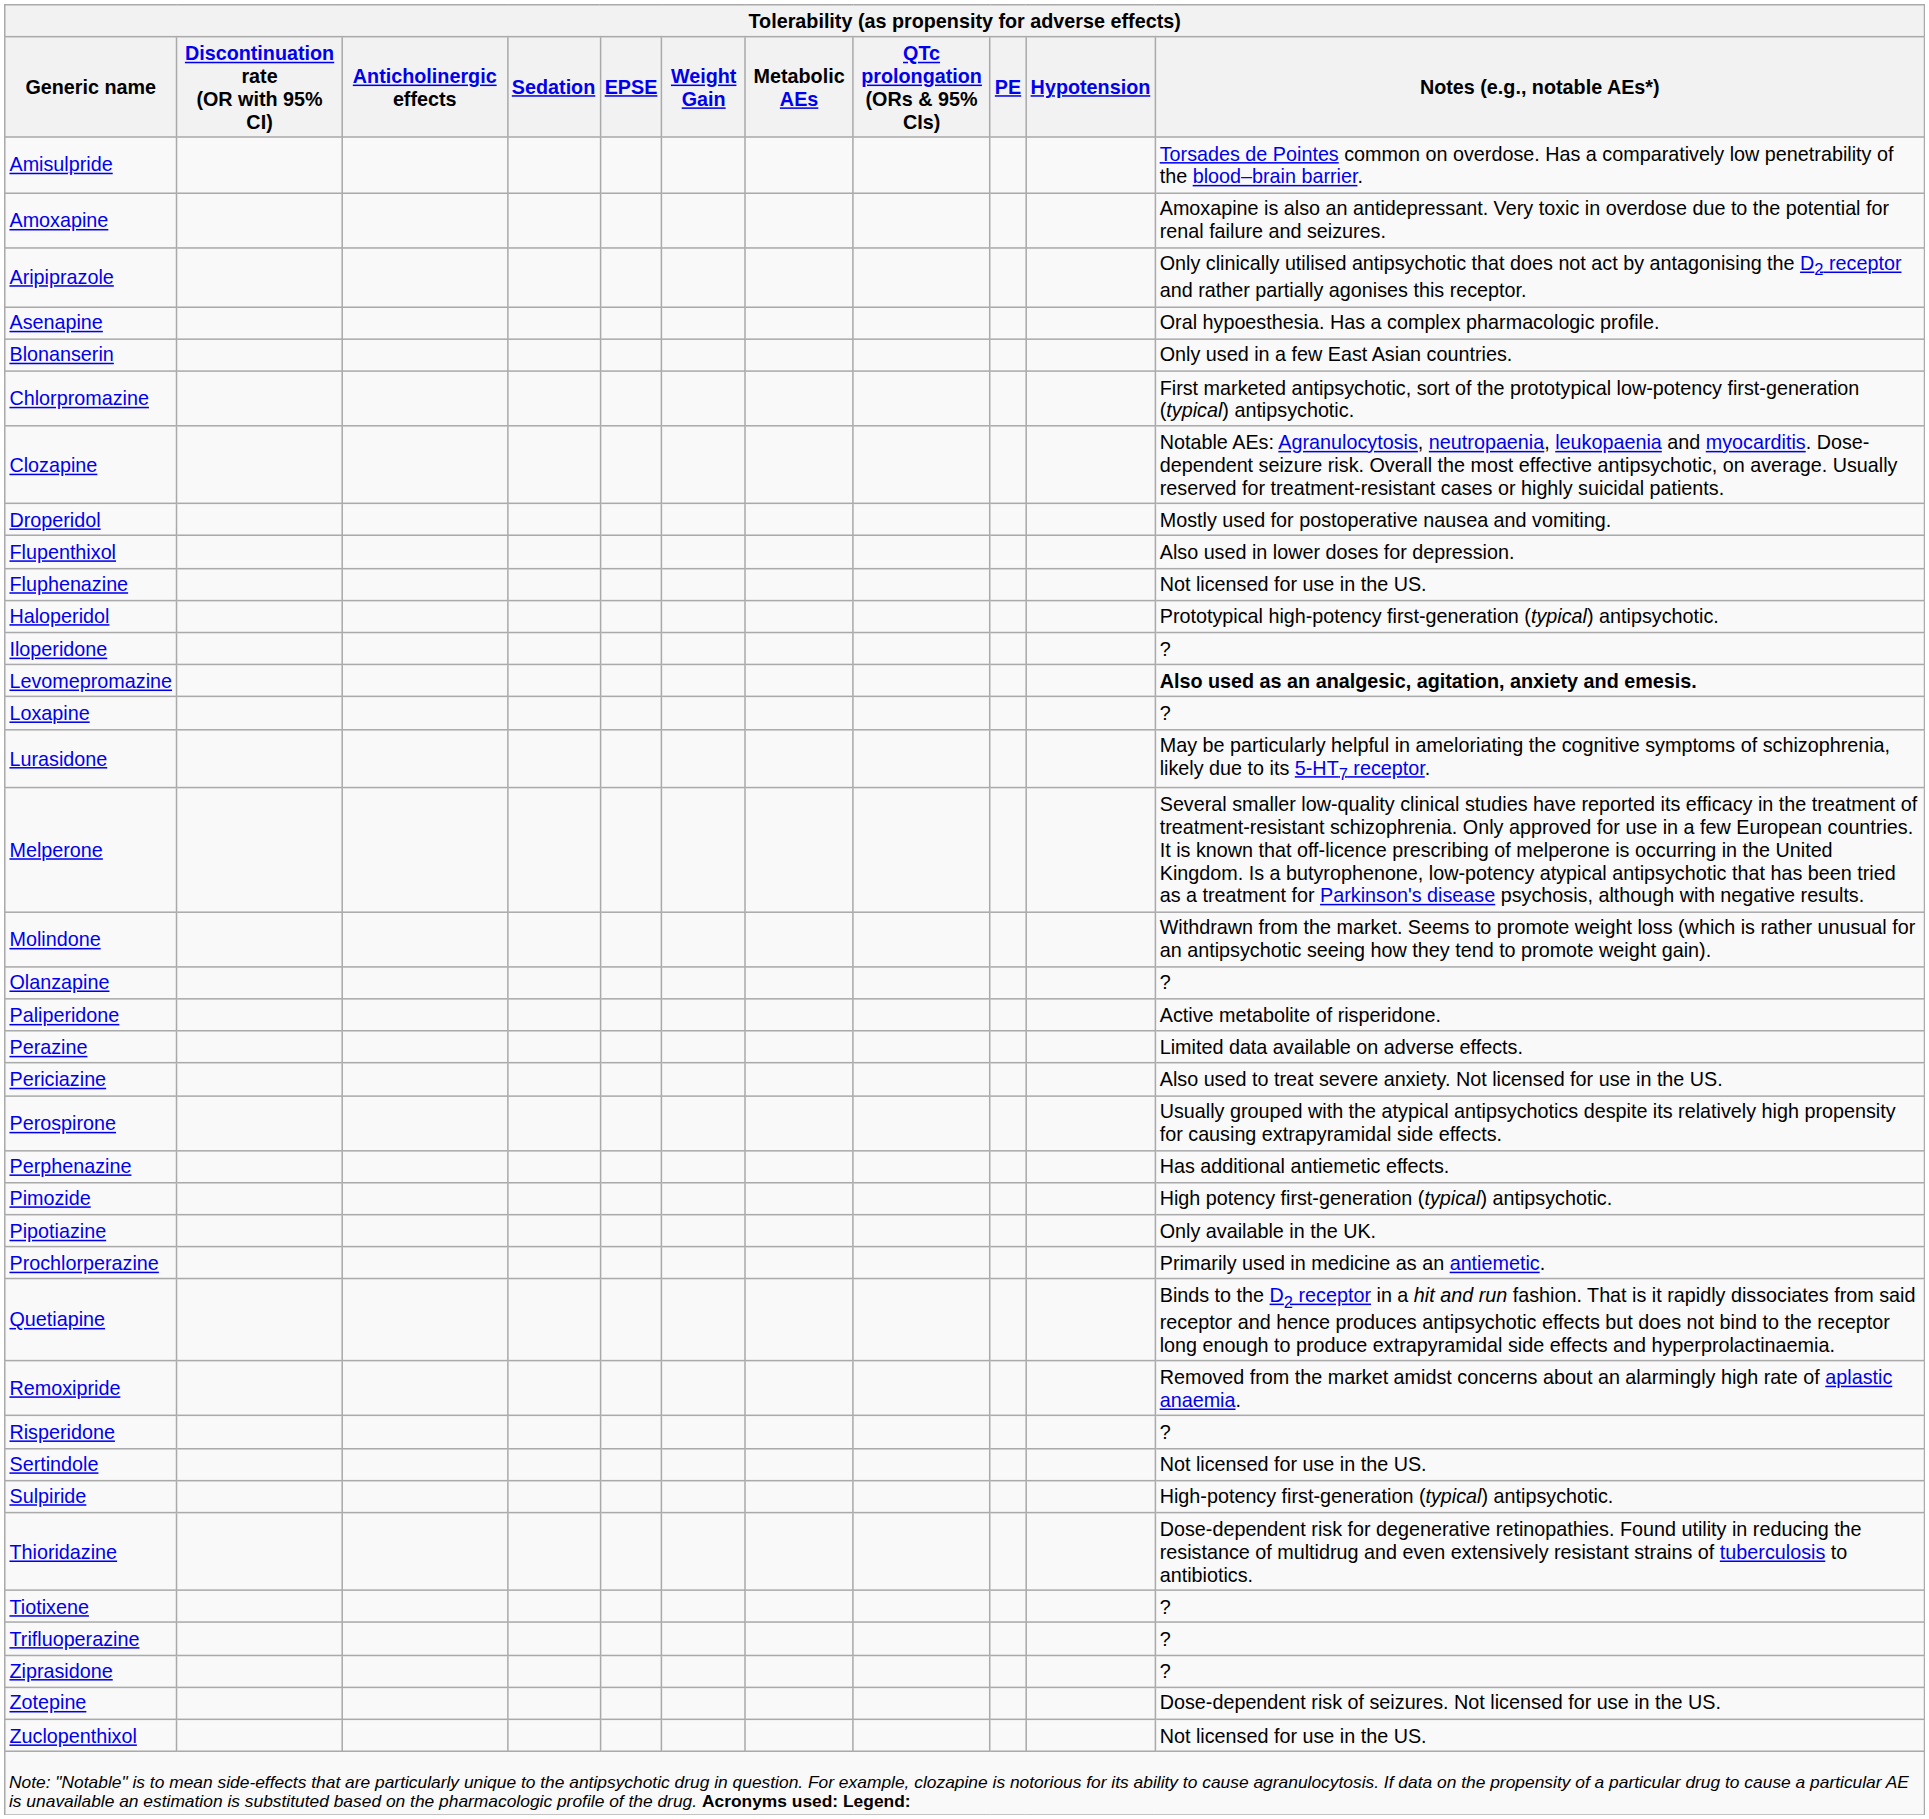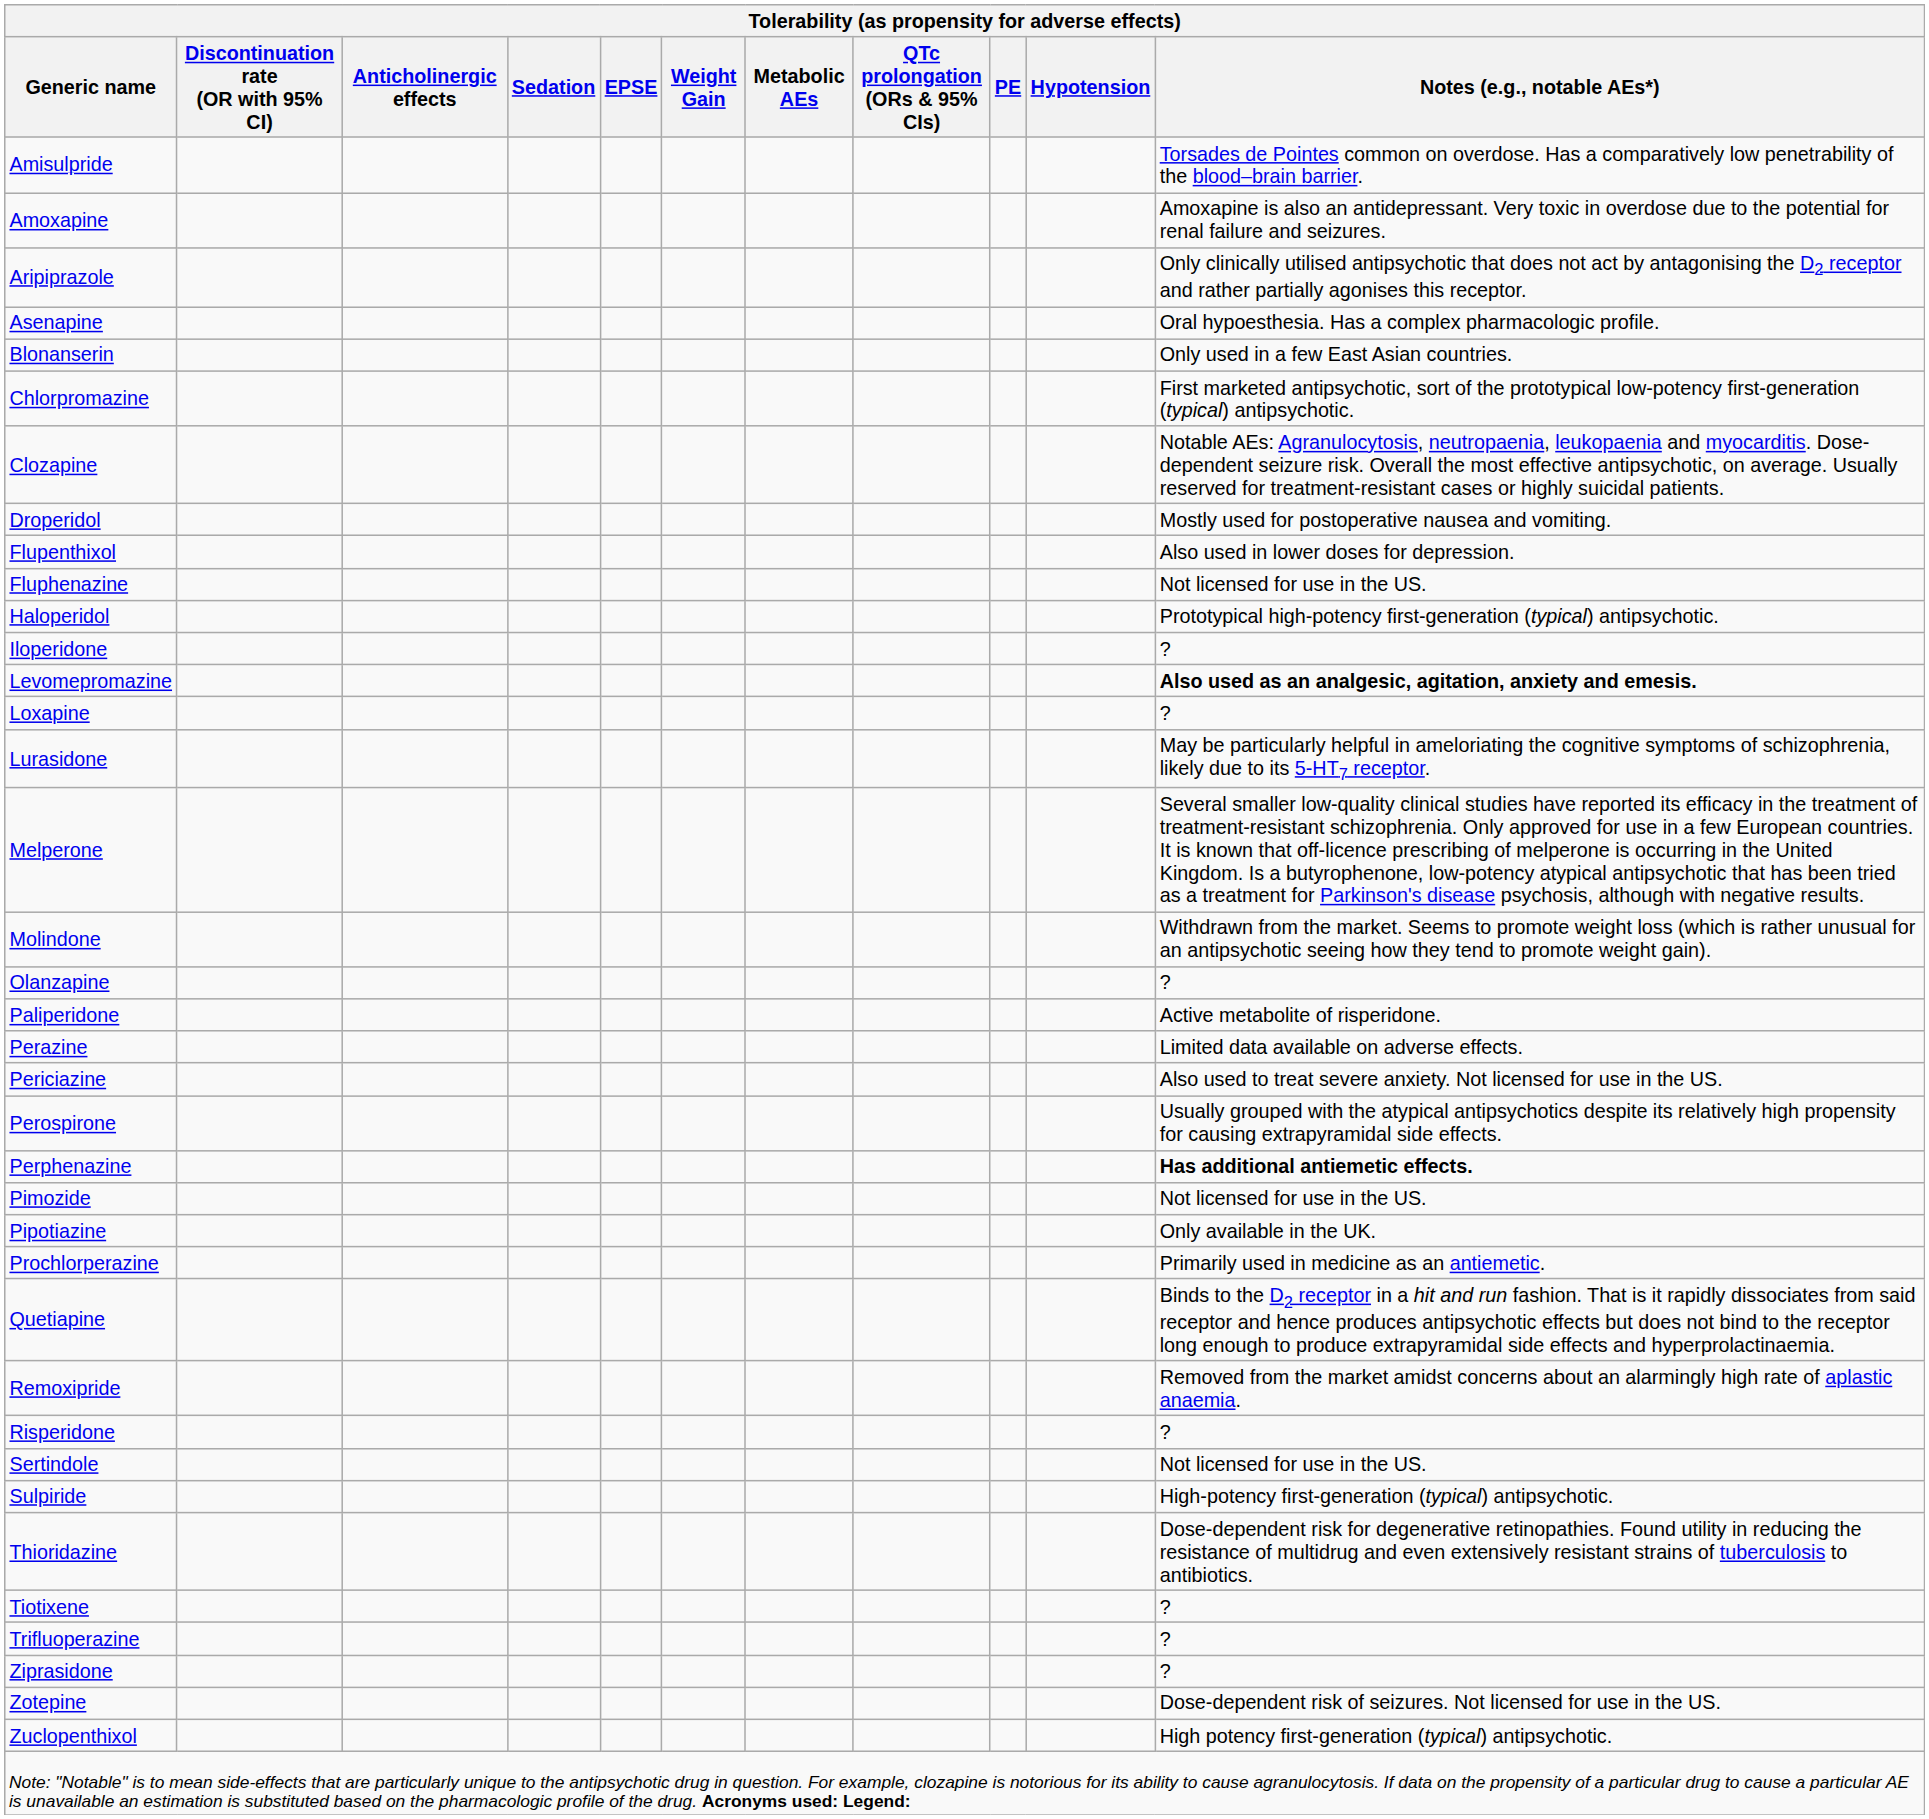(1305, 1166) normal -> (1316, 1166) bold
(1386, 1199) High potency first-generation (typical) antipsychotic. -> (1293, 1199) Not licensed for use in the US.
(1293, 1735) Not licensed for use in the US. -> (1386, 1735) High potency first-generation (typical) antipsychotic.
